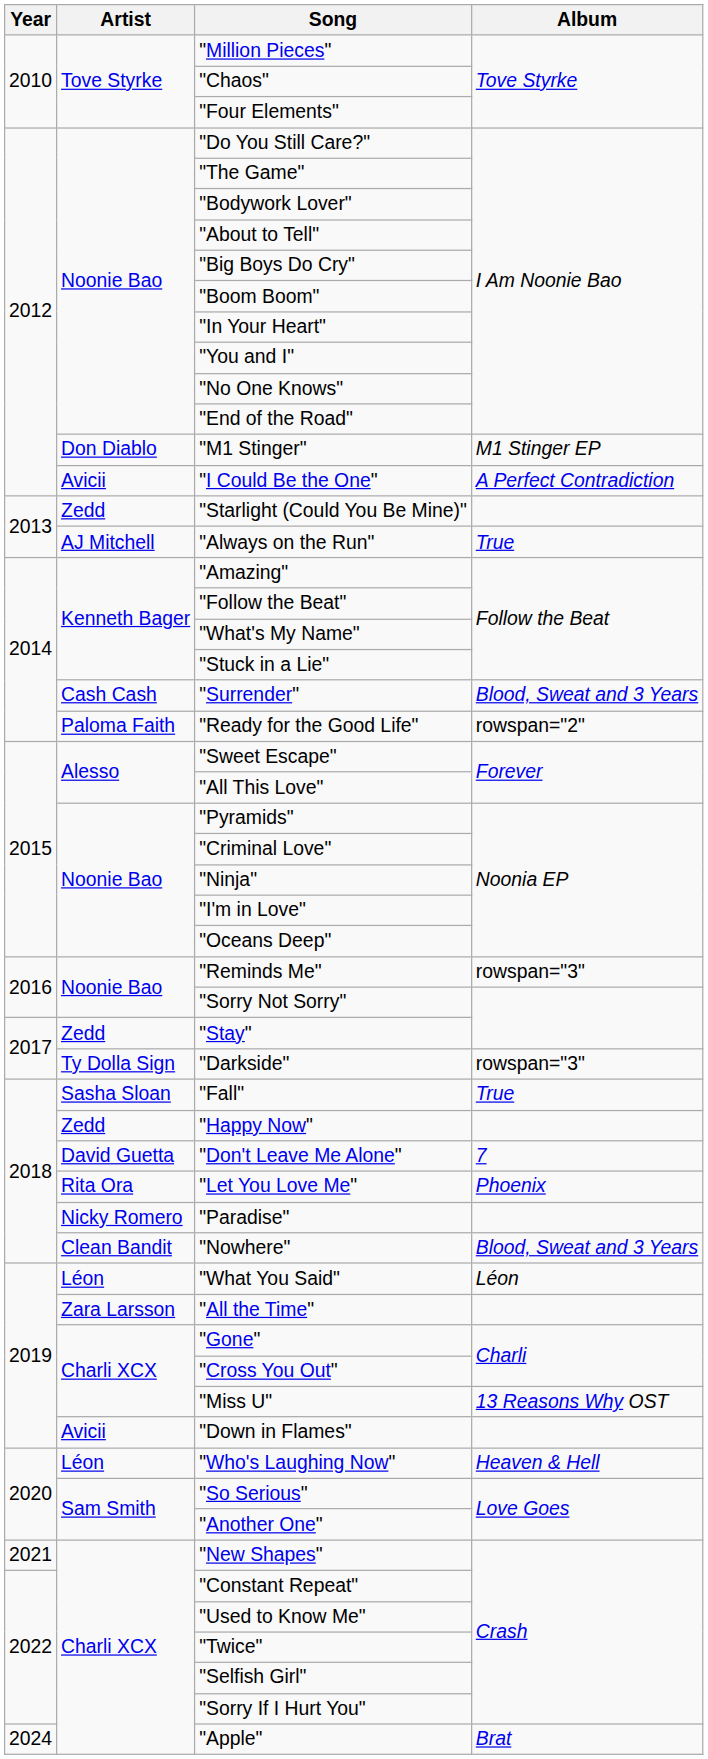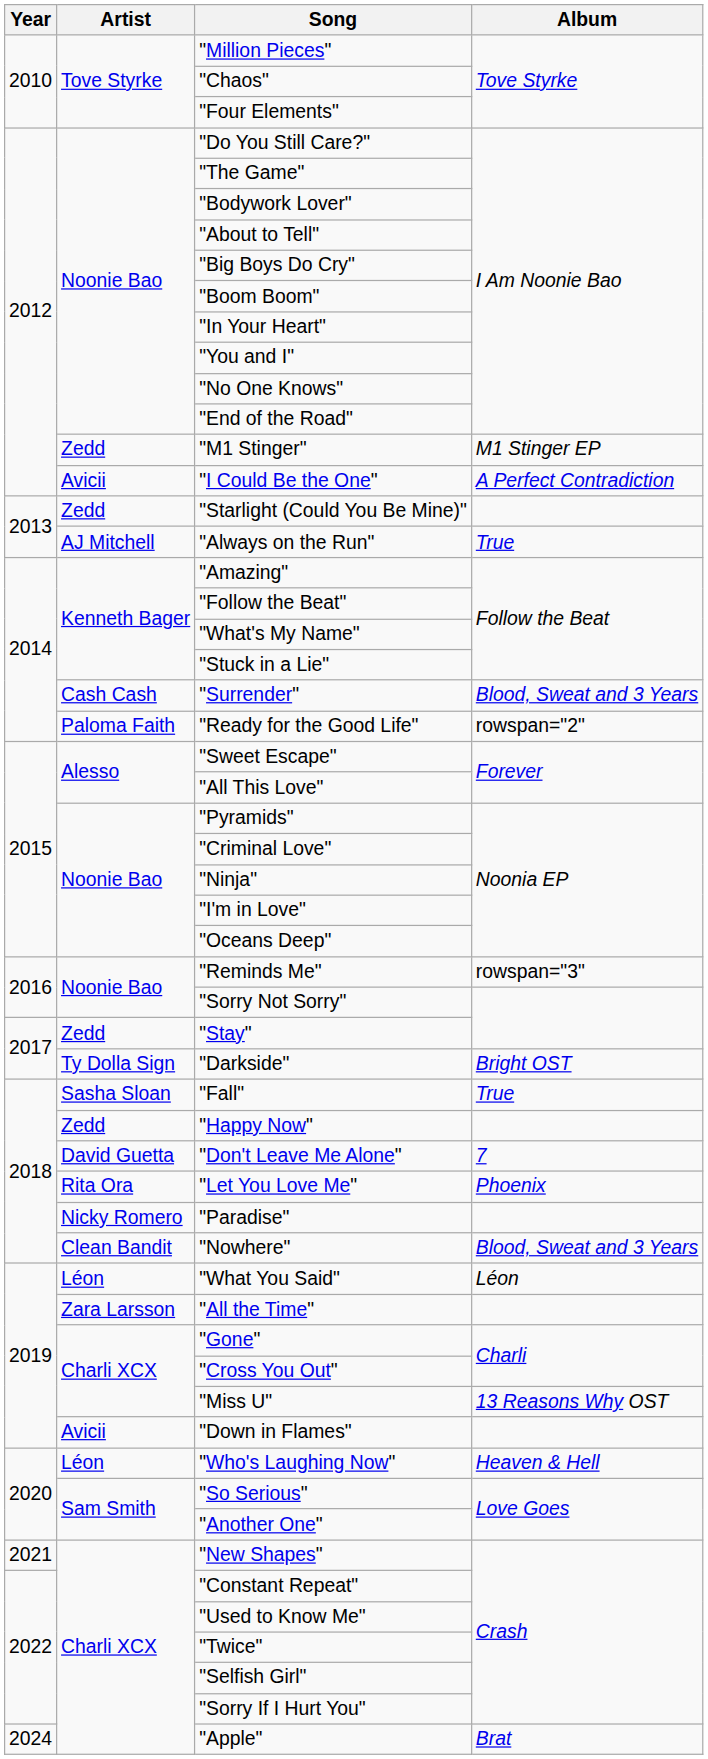(109, 449) Don Diablo -> (83, 449) Zedd
(530, 1063) rowspan="3" -> (524, 1063) Bright OST
